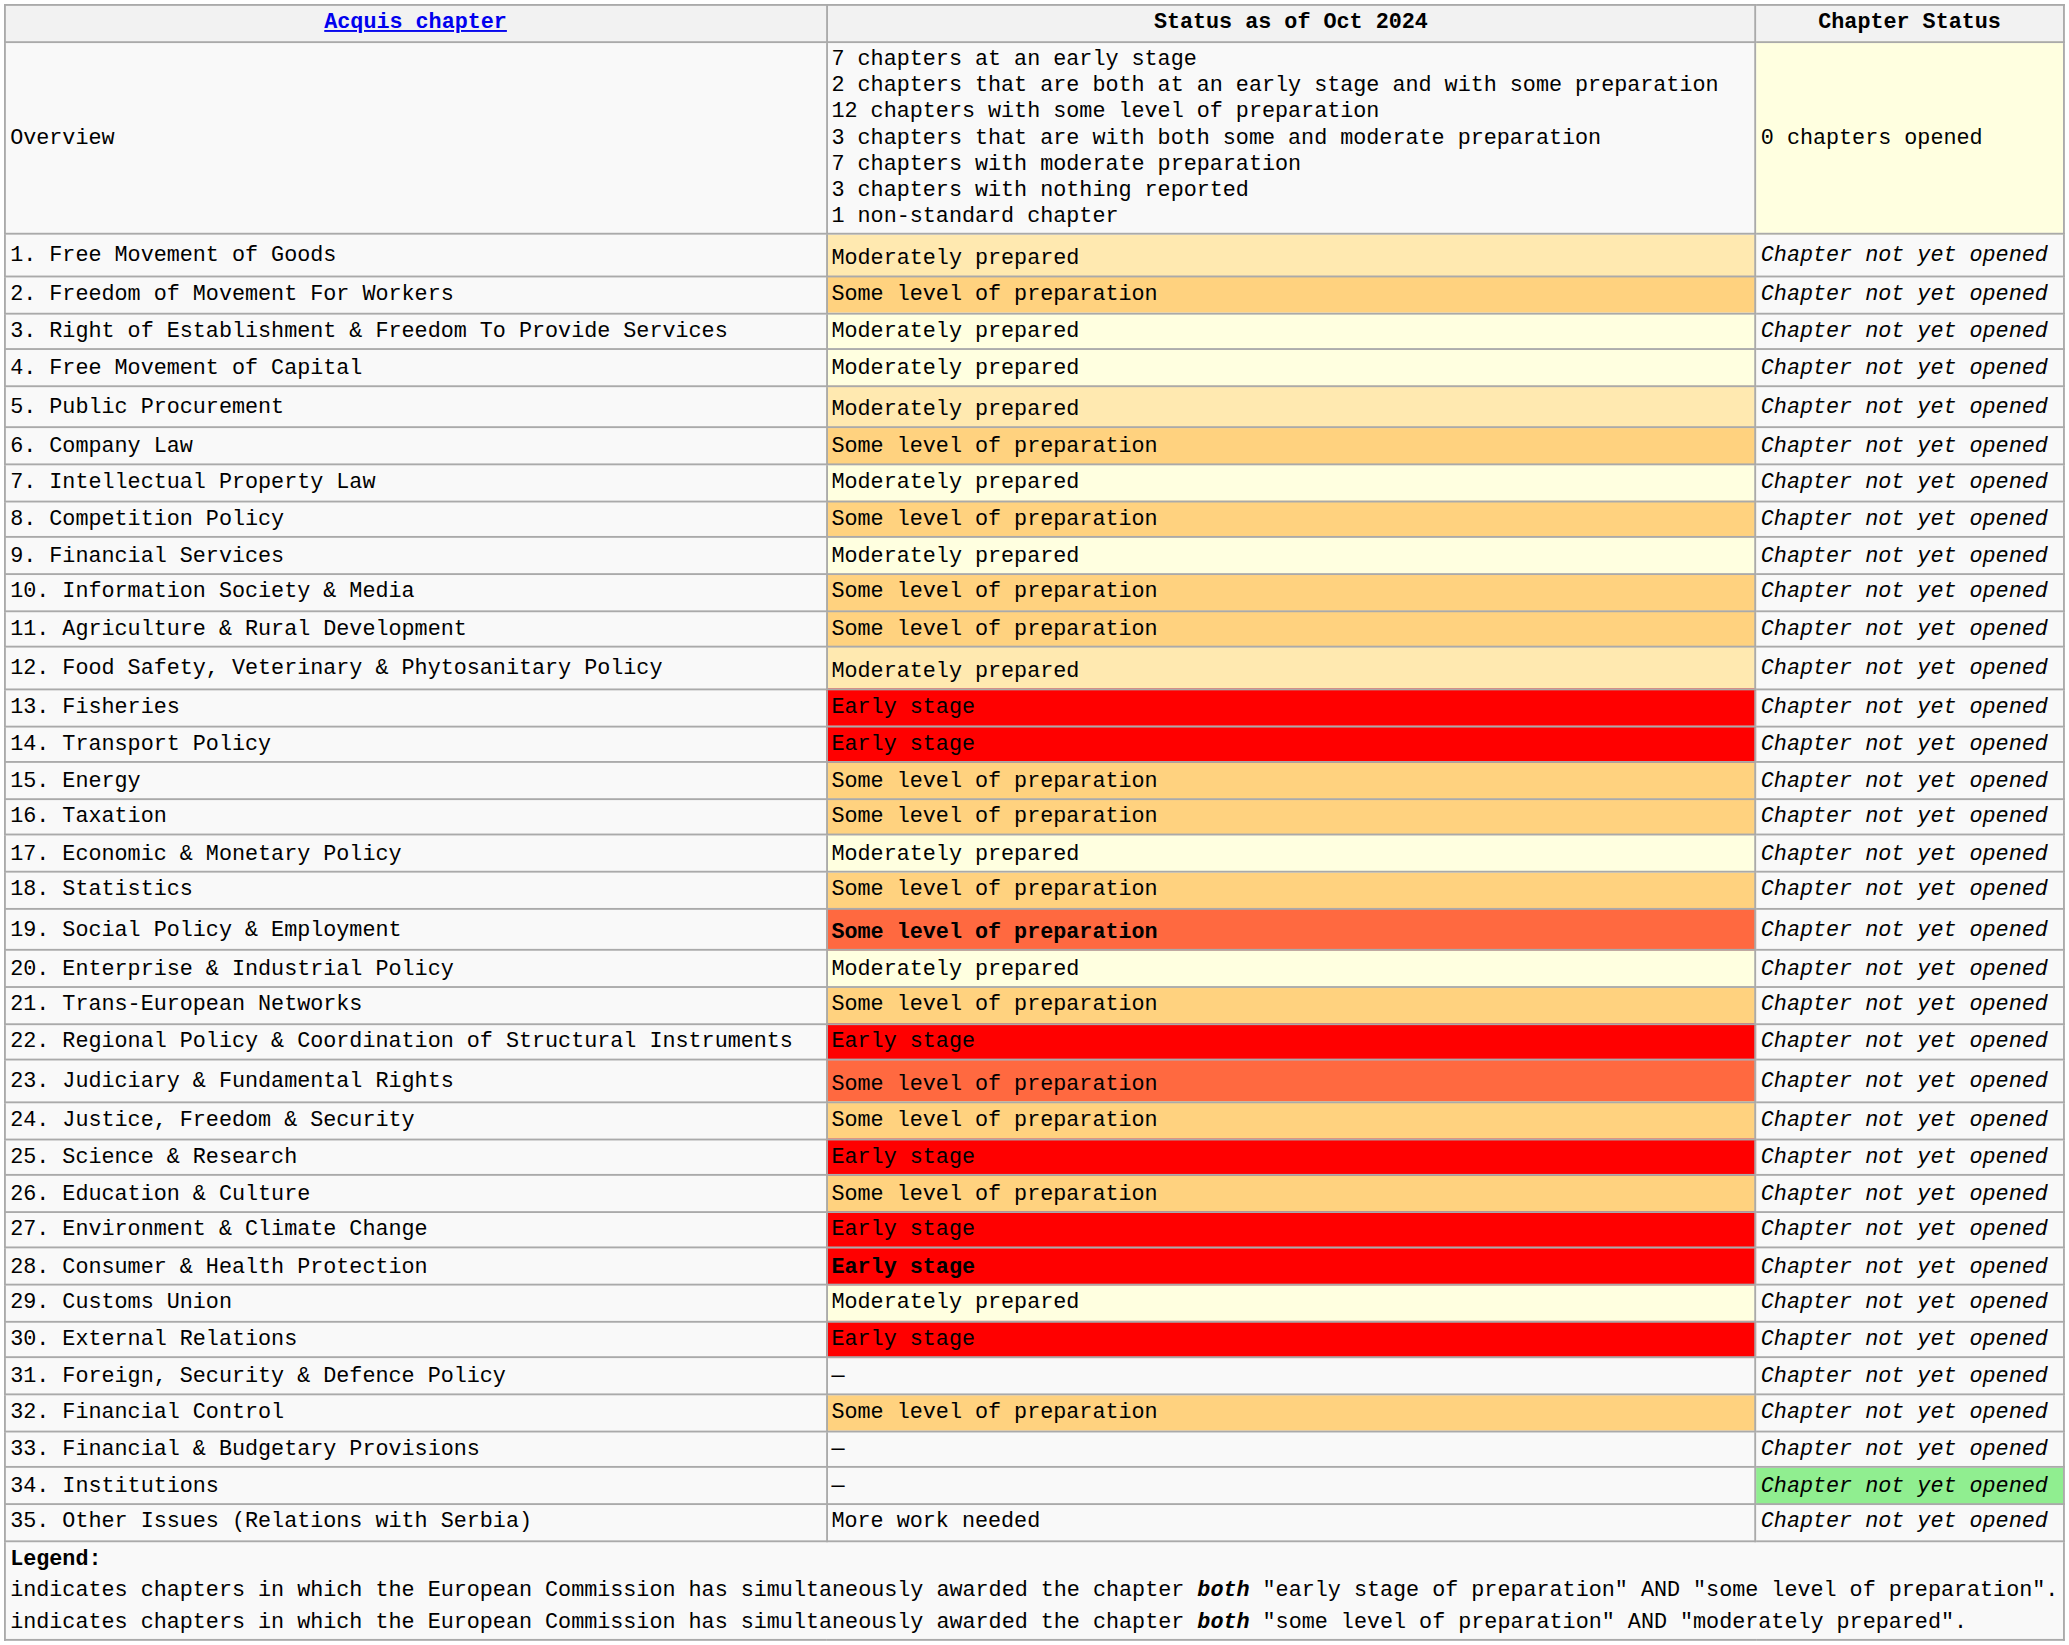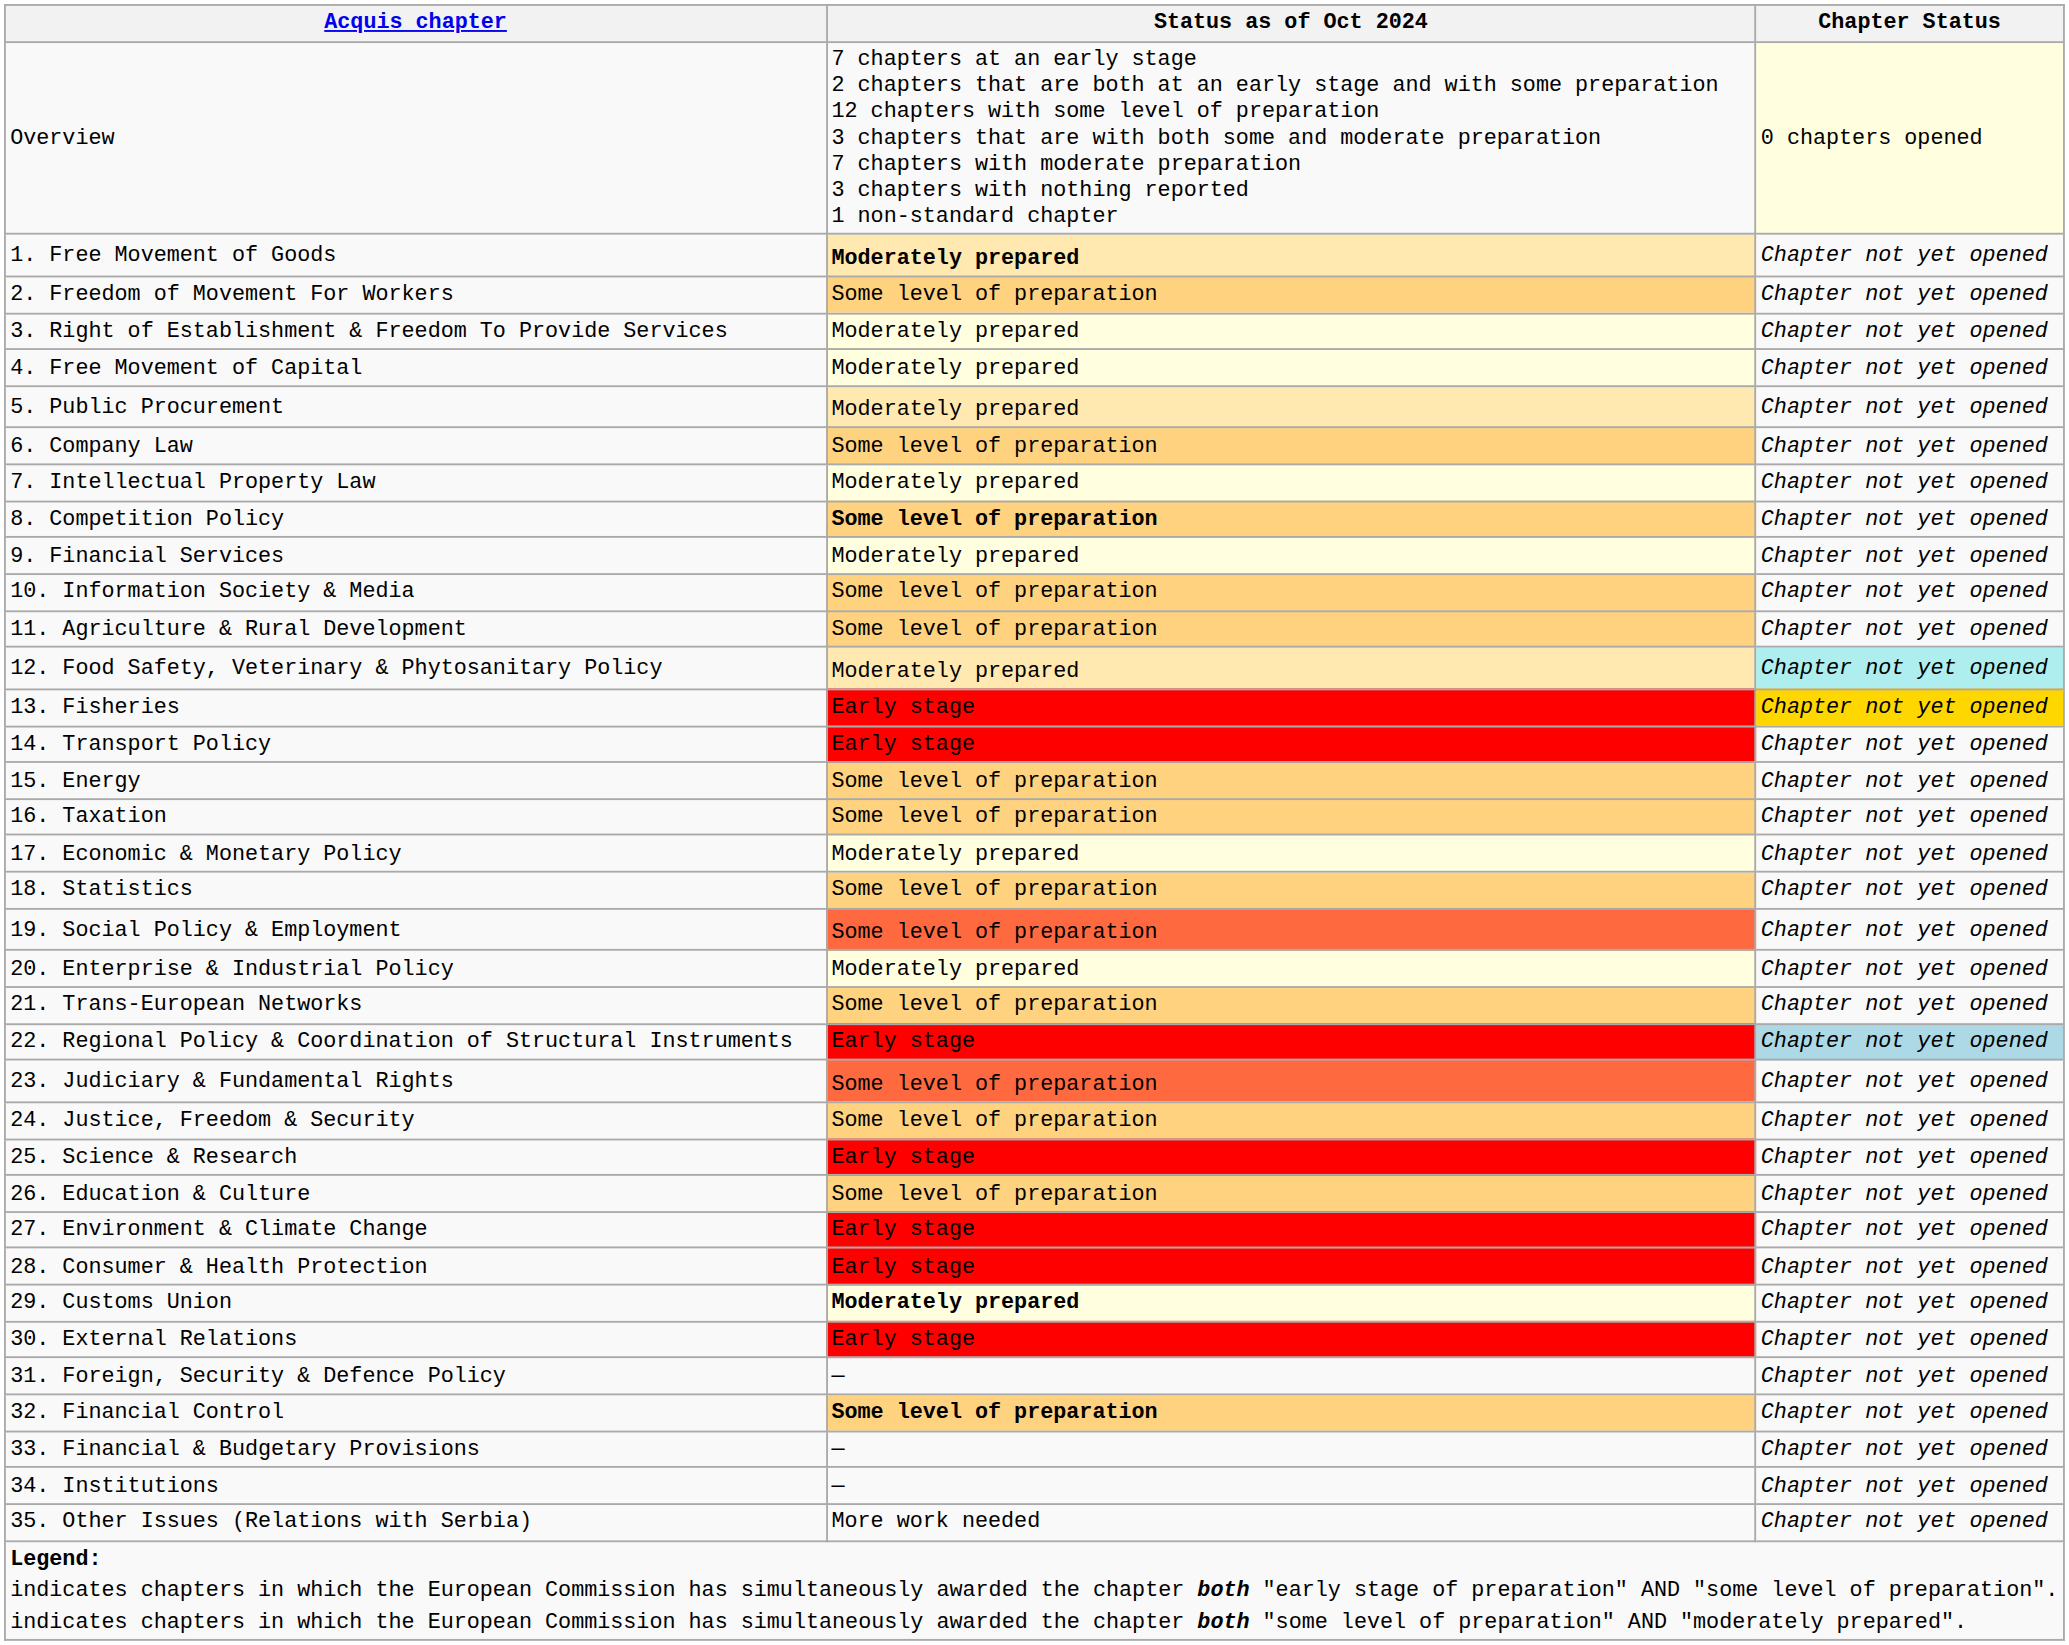(955, 258) normal -> (955, 258) bold
(995, 519) normal -> (995, 519) bold
(1904, 668) no background -> (1904, 668) paleturquoise background
(1904, 707) no background -> (1904, 707) gold background
(995, 932) bold -> (995, 932) normal
(1904, 1042) no background -> (1904, 1042) lightblue background
(903, 1266) bold -> (903, 1266) normal
(955, 1303) normal -> (955, 1303) bold
(995, 1413) normal -> (995, 1413) bold
(1904, 1486) lightgreen background -> (1904, 1486) no background
